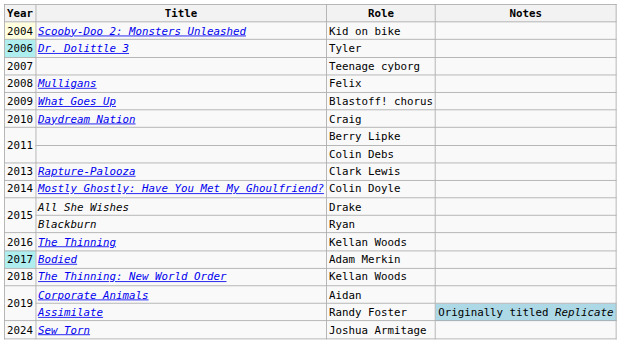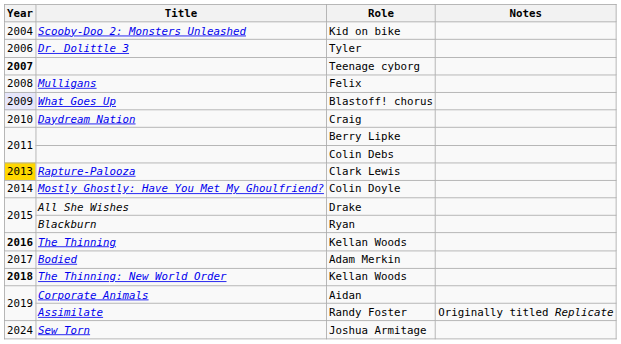(20, 31) lightyellow background -> (20, 31) no background
(20, 48) paleturquoise background -> (20, 48) no background
(20, 66) normal -> (20, 66) bold
(20, 101) no background -> (20, 101) lavender background
(20, 171) no background -> (20, 171) gold background
(20, 242) normal -> (20, 242) bold
(20, 259) paleturquoise background -> (20, 259) no background
(20, 277) normal -> (20, 277) bold
(526, 312) lightblue background -> (526, 312) no background
